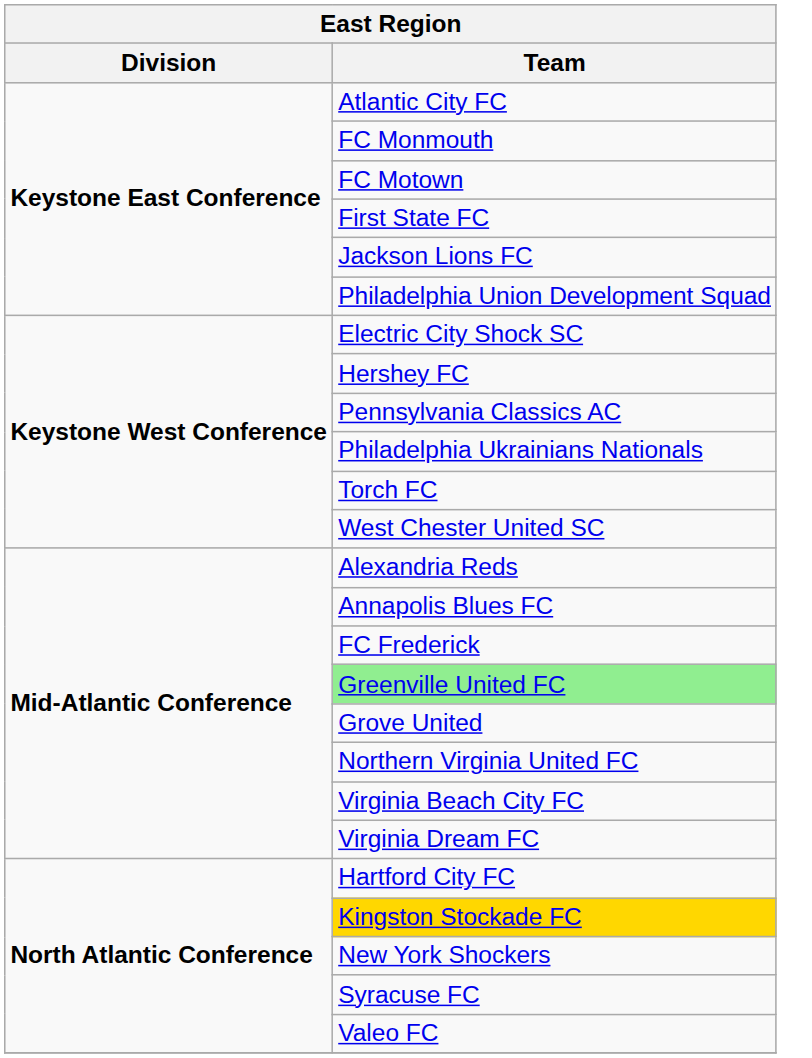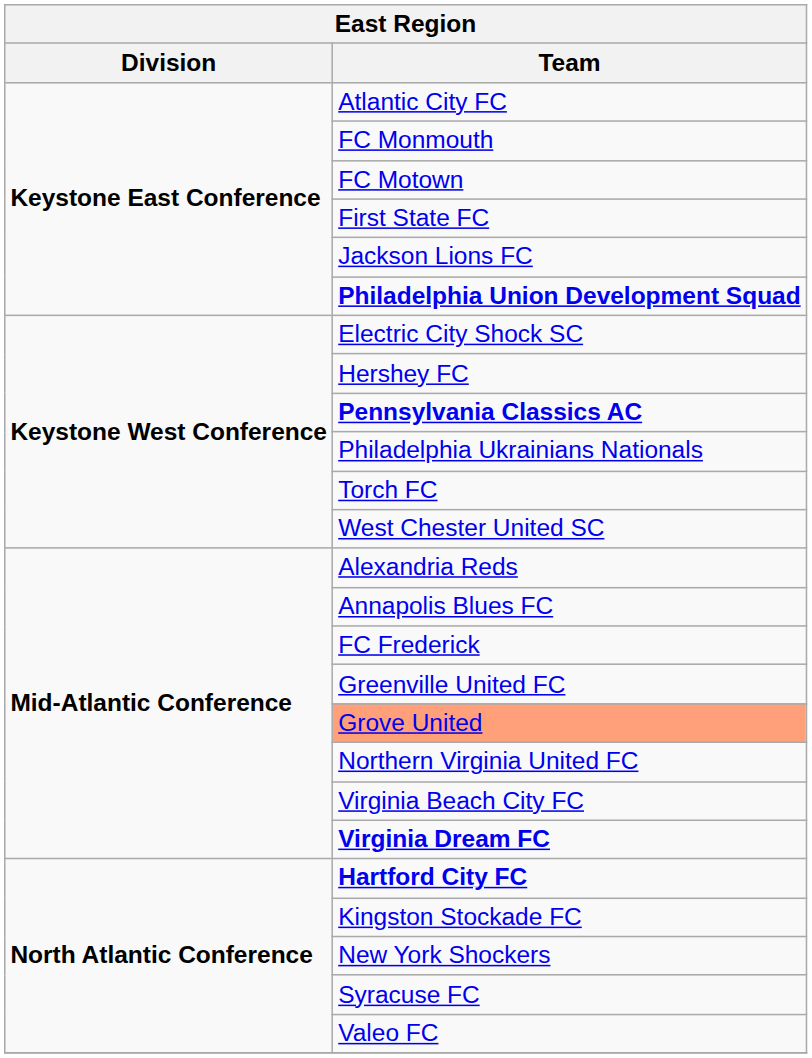(555, 295) normal -> (569, 295) bold
(480, 412) normal -> (490, 412) bold
(452, 683) lightgreen background -> (452, 683) no background
(410, 722) no background -> (410, 722) lightsalmon background
(439, 839) normal -> (444, 839) bold
(427, 878) normal -> (433, 878) bold
(460, 916) gold background -> (460, 916) no background
